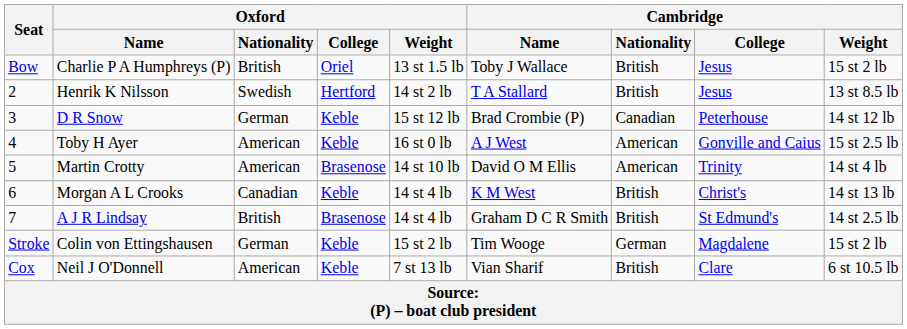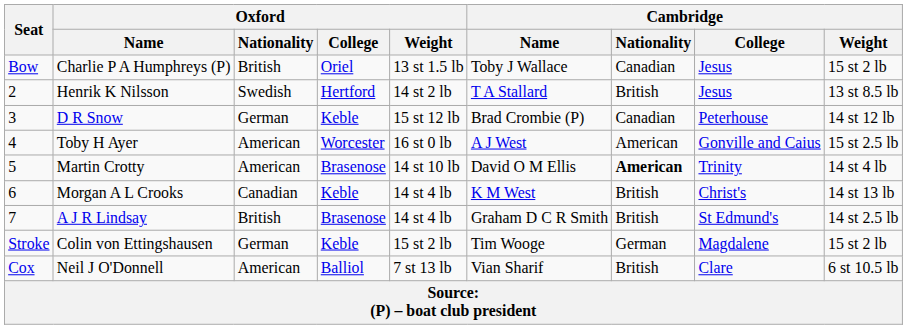(637, 67) British -> (645, 67) Canadian
(340, 142) Keble -> (353, 142) Worcester
(647, 167) normal -> (649, 167) bold
(340, 268) Keble -> (342, 268) Balliol
